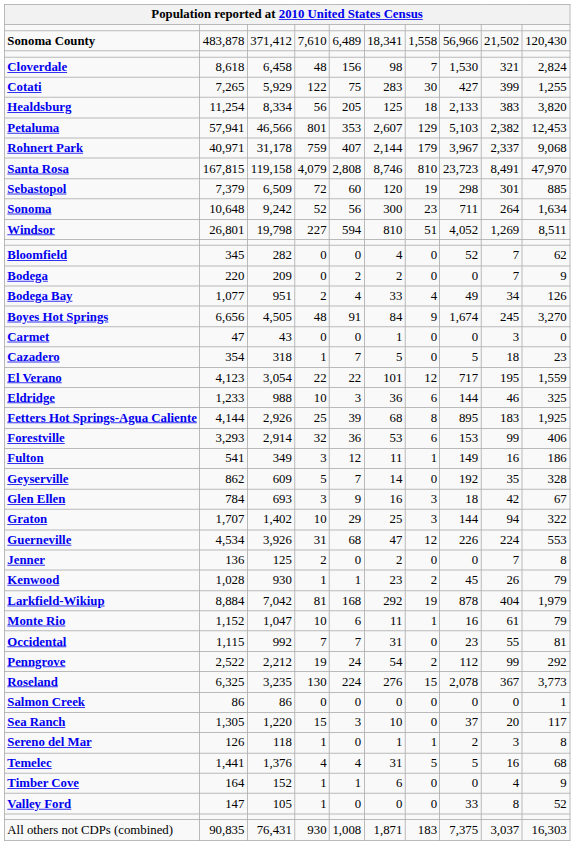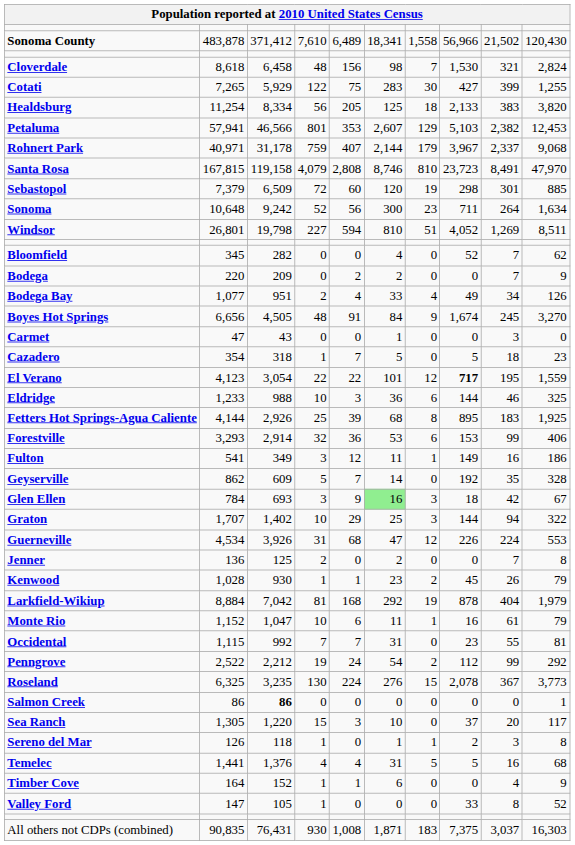(469, 377) normal -> (469, 377) bold
(396, 499) no background -> (396, 499) lightgreen background
(285, 702) normal -> (285, 702) bold
